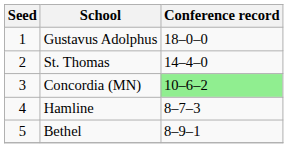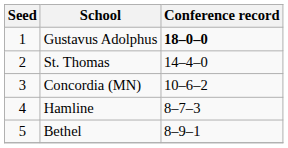(186, 39) normal -> (186, 39) bold
(186, 85) lightgreen background -> (186, 85) no background
